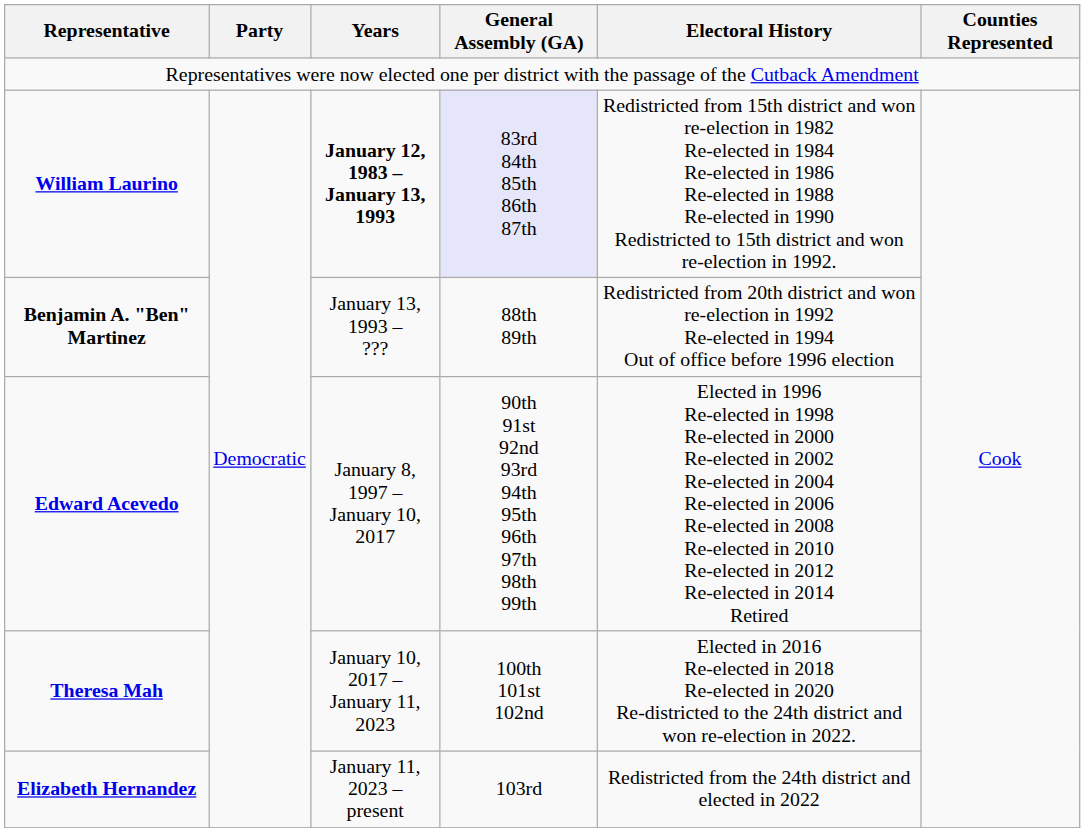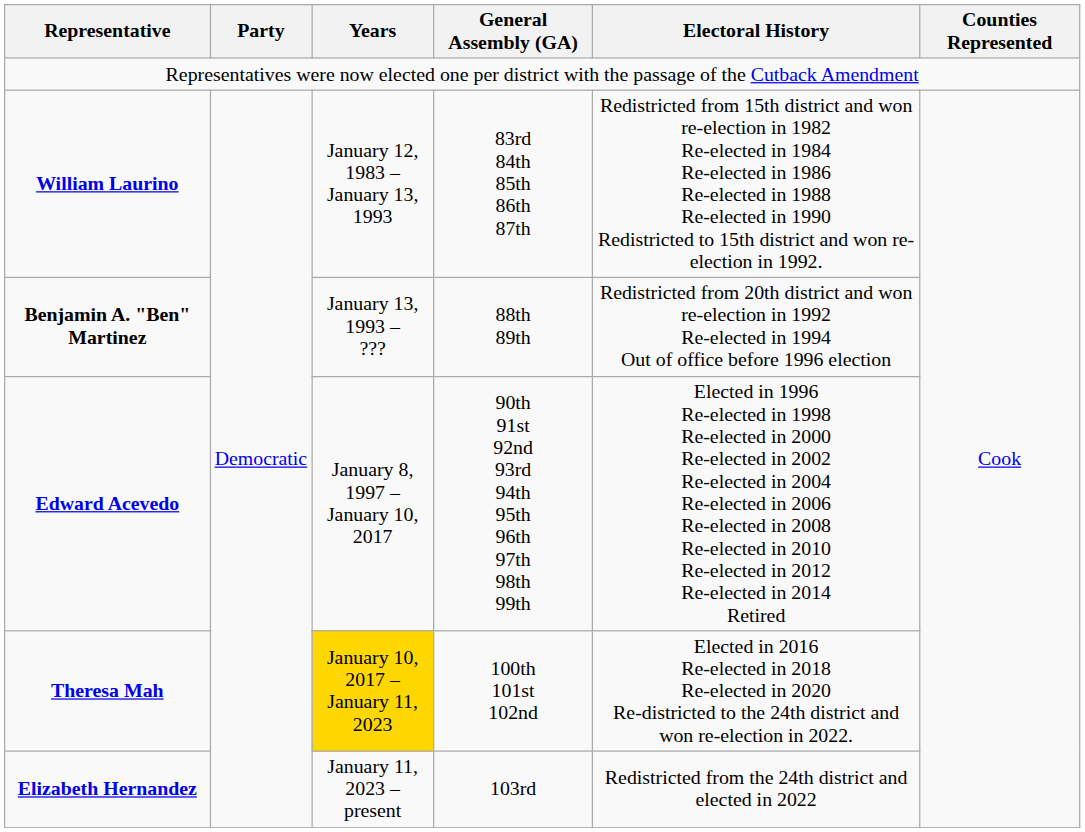(375, 183) bold -> (373, 183) normal
(519, 183) lavender background -> (513, 183) no background
(375, 690) no background -> (373, 690) gold background
